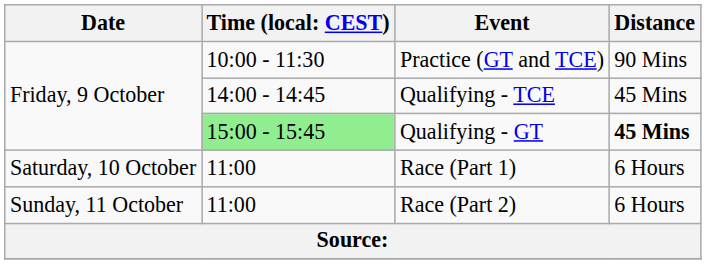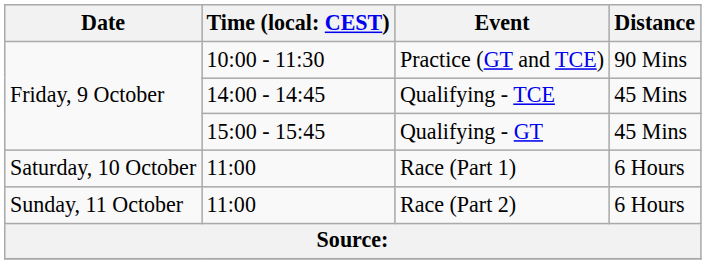(266, 132) lightgreen background -> (266, 132) no background
(652, 132) bold -> (651, 132) normal
